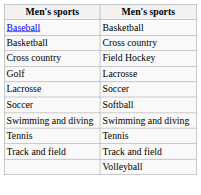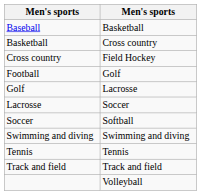+ row: (23, 74)
